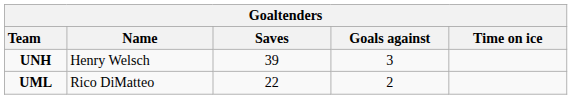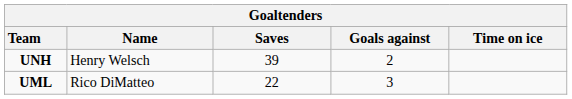(390, 60) 3 -> (390, 60) 2
(390, 82) 2 -> (390, 82) 3
